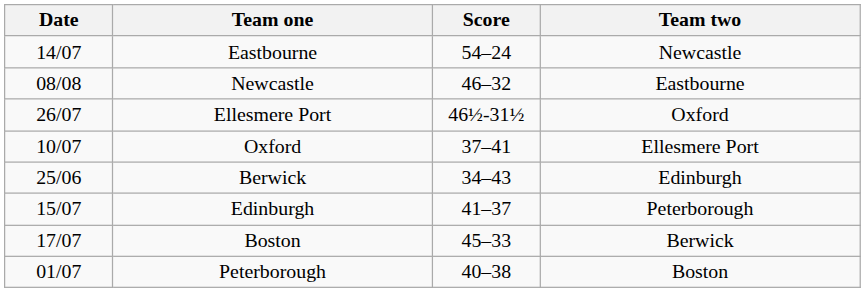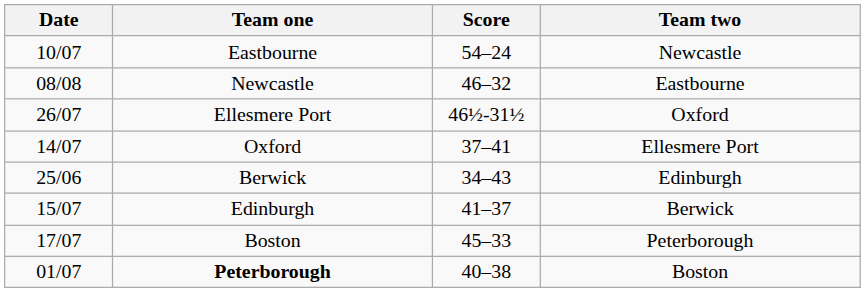(59, 51) 14/07 -> (59, 51) 10/07
(59, 146) 10/07 -> (59, 146) 14/07
(700, 209) Peterborough -> (700, 209) Berwick
(700, 240) Berwick -> (700, 240) Peterborough
(273, 271) normal -> (273, 271) bold
